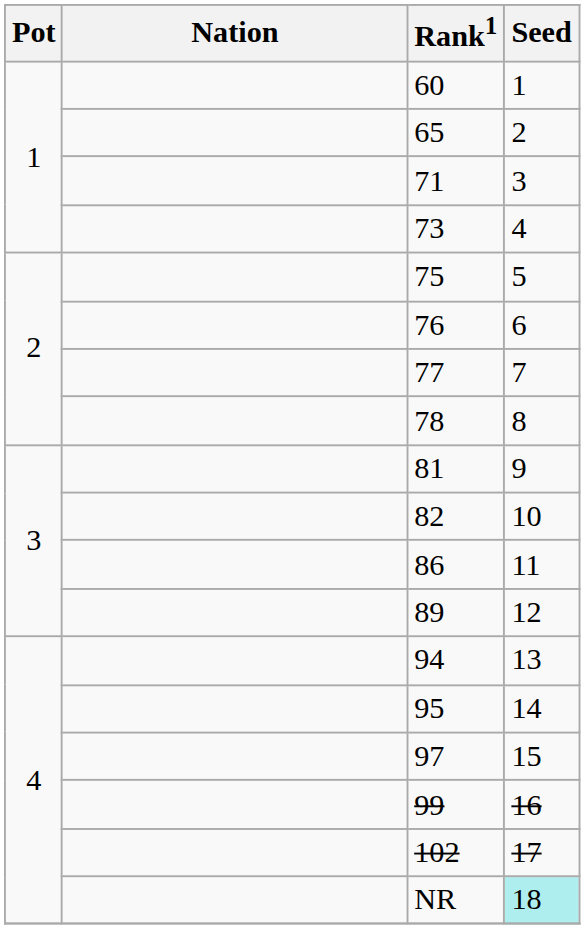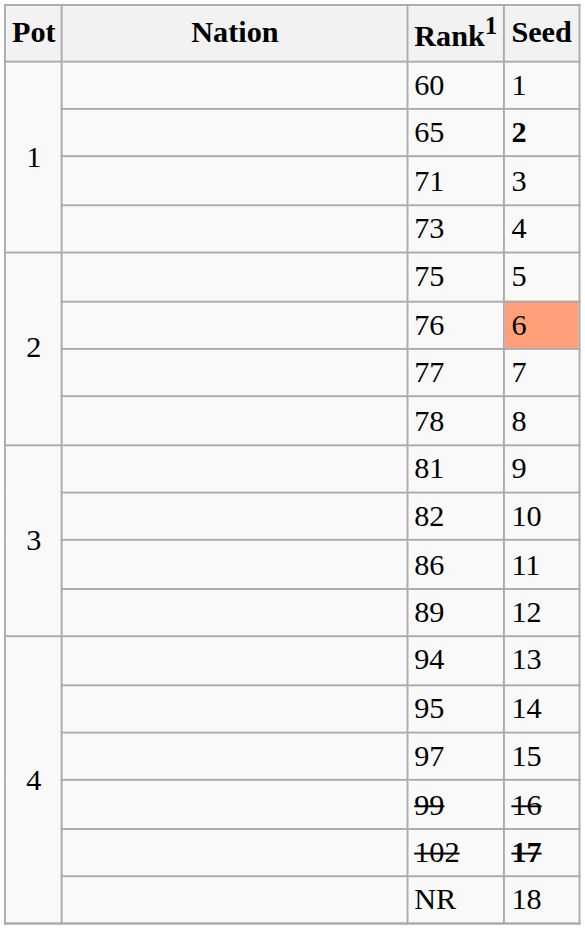(519, 132) normal -> (519, 132) bold
(519, 324) no background -> (519, 324) lightsalmon background
(526, 851) normal -> (526, 851) bold
(526, 899) paleturquoise background -> (526, 899) no background
